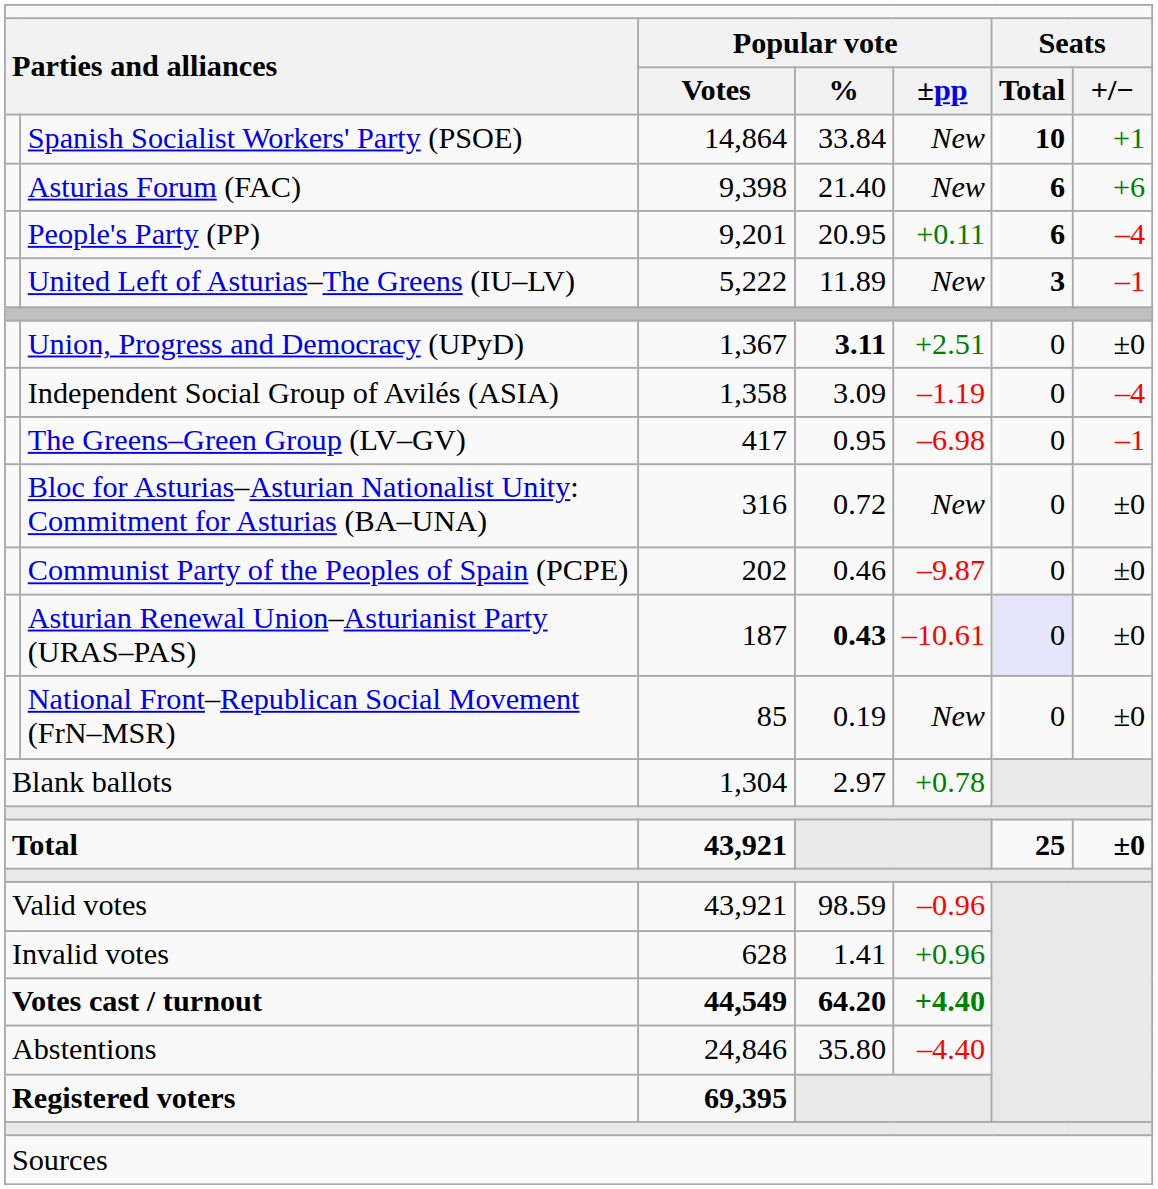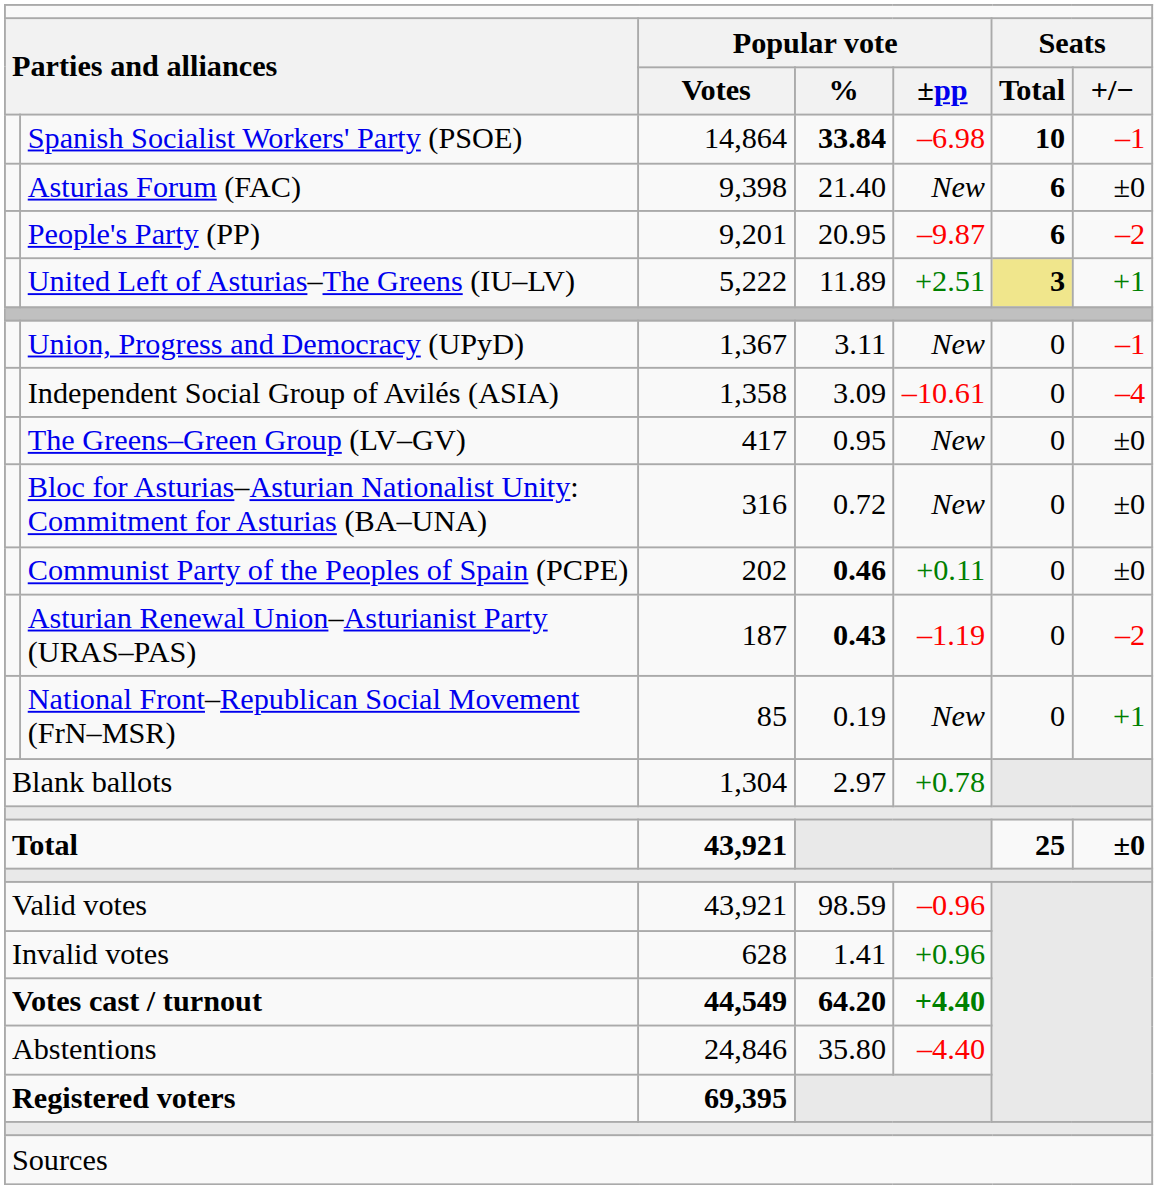(852, 138) normal -> (852, 138) bold
(958, 138) New -> (951, 138) –6.98
(1129, 138) +1 -> (1130, 138) –1
(1129, 186) +6 -> (1129, 186) ±0
(951, 234) +0.11 -> (951, 234) –9.87
(1130, 234) –4 -> (1130, 234) –2
(958, 282) New -> (950, 282) +2.51
(1058, 282) no background -> (1058, 282) khaki background
(1130, 282) –1 -> (1129, 282) +1
(860, 344) bold -> (860, 344) normal
(950, 344) +2.51 -> (958, 344) New
(1129, 344) ±0 -> (1130, 344) –1
(951, 392) –1.19 -> (943, 392) –10.61
(951, 440) –6.98 -> (958, 440) New
(1130, 440) –1 -> (1129, 440) ±0
(860, 569) normal -> (860, 569) bold
(951, 569) –9.87 -> (951, 569) +0.11
(943, 634) –10.61 -> (951, 634) –1.19
(1058, 634) lavender background -> (1058, 634) no background
(1129, 634) ±0 -> (1130, 634) –2
(1129, 716) ±0 -> (1129, 716) +1
